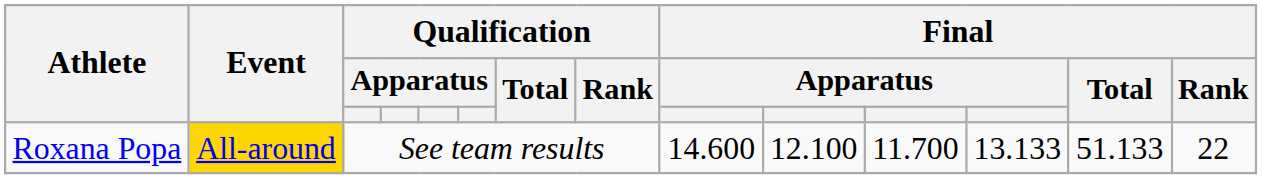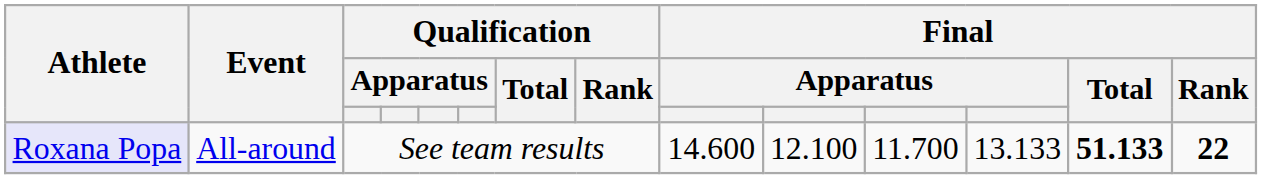(97, 147) no background -> (97, 147) lavender background
(266, 147) gold background -> (266, 147) no background
(1120, 147) normal -> (1120, 147) bold
(1213, 147) normal -> (1213, 147) bold
